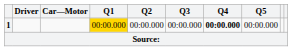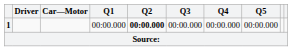(109, 24) gold background -> (109, 24) no background
(147, 24) normal -> (147, 24) bold
(223, 24) bold -> (223, 24) normal
